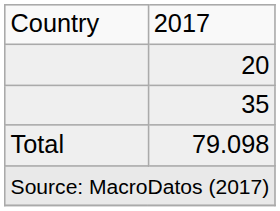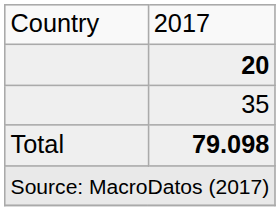(255, 64) normal -> (255, 64) bold
(231, 144) normal -> (231, 144) bold
